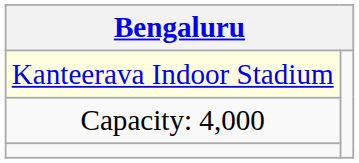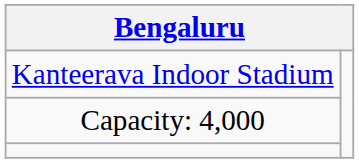(173, 73) lightyellow background -> (173, 73) no background
